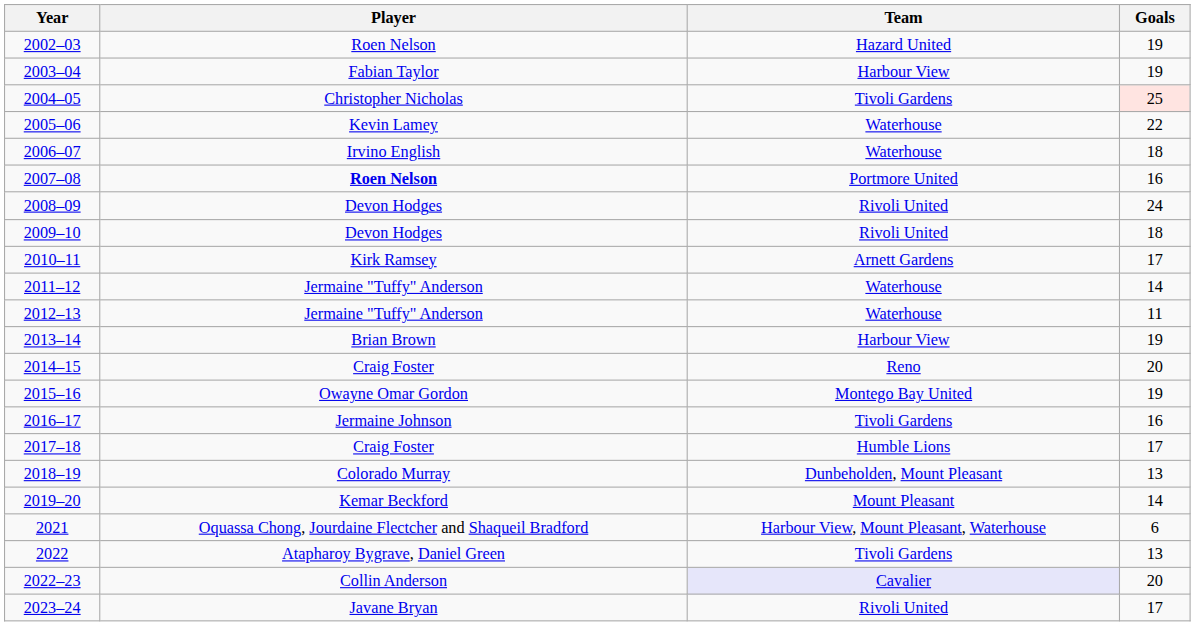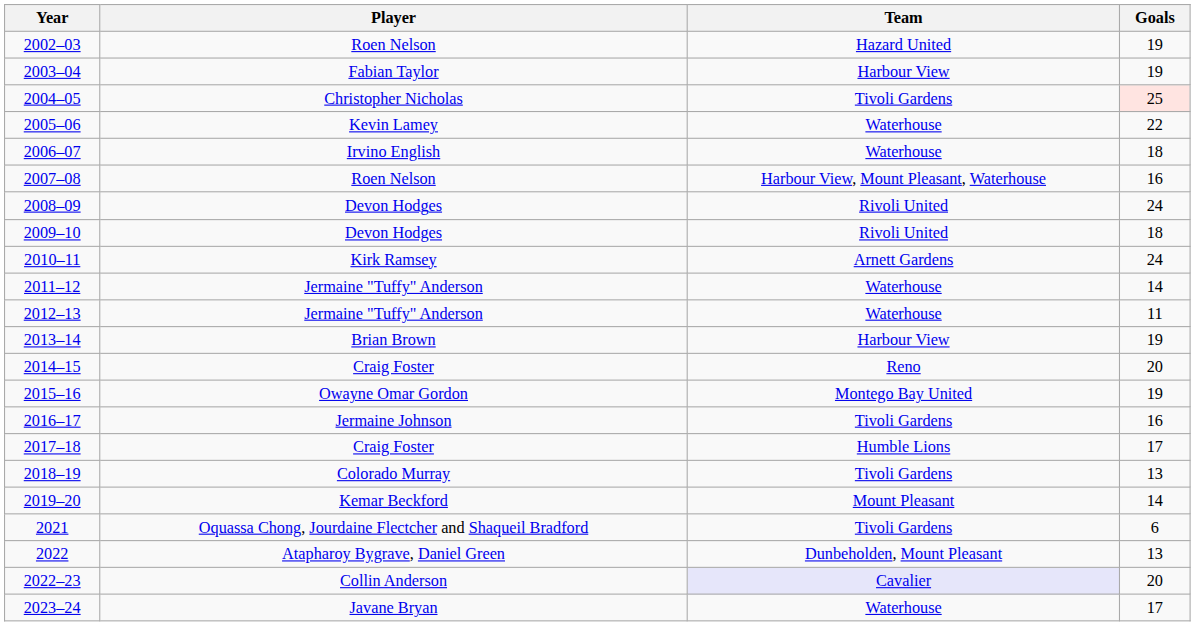(394, 178) bold -> (394, 178) normal
(904, 178) Portmore United -> (904, 178) Harbour View, Mount Pleasant, Waterhouse
(1155, 259) 17 -> (1155, 259) 24
(904, 473) Dunbeholden, Mount Pleasant -> (904, 473) Tivoli Gardens
(904, 527) Harbour View, Mount Pleasant, Waterhouse -> (904, 527) Tivoli Gardens
(904, 554) Tivoli Gardens -> (904, 554) Dunbeholden, Mount Pleasant
(904, 608) Rivoli United -> (904, 608) Waterhouse
